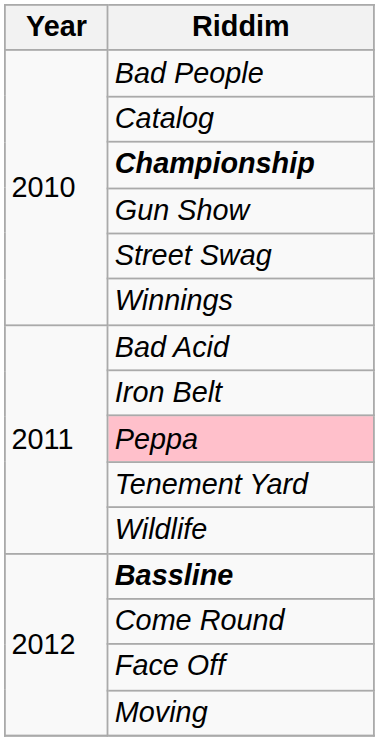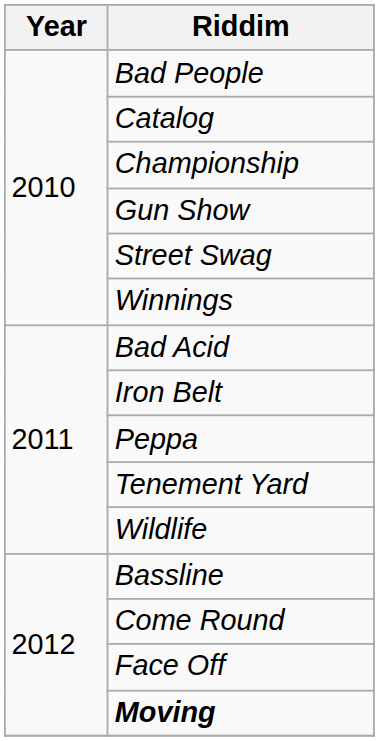(215, 164) bold -> (207, 164) normal
(156, 438) pink background -> (156, 438) no background
(174, 575) bold -> (169, 575) normal
(161, 712) normal -> (165, 712) bold
